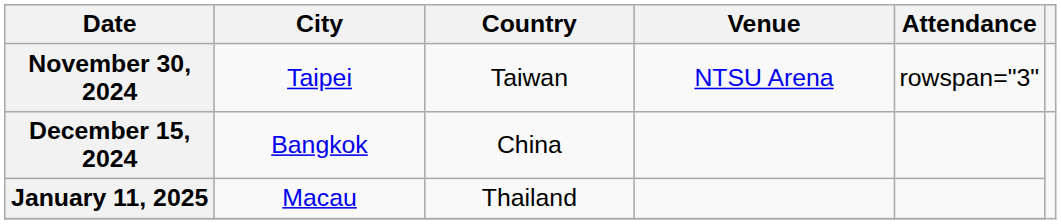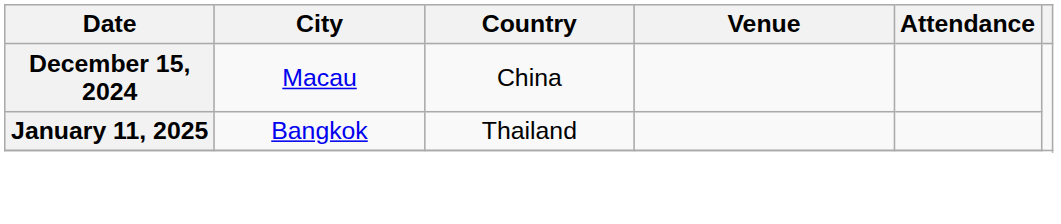- row: (110, 77)
(320, 144) Bangkok -> (320, 77) Macau
(320, 197) Macau -> (320, 130) Bangkok
